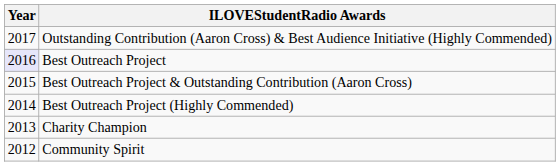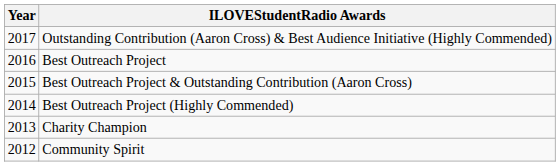(22, 60) lavender background -> (22, 60) no background
